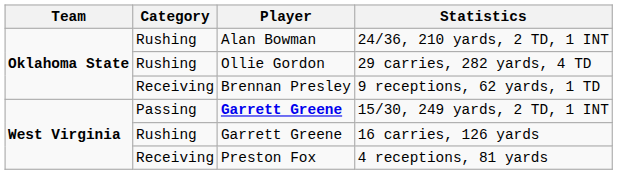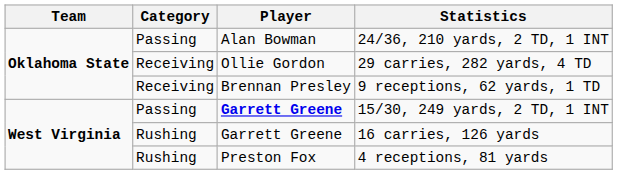(166, 40) Rushing -> (166, 40) Passing
(166, 64) Rushing -> (175, 64) Receiving
(175, 158) Receiving -> (166, 158) Rushing
